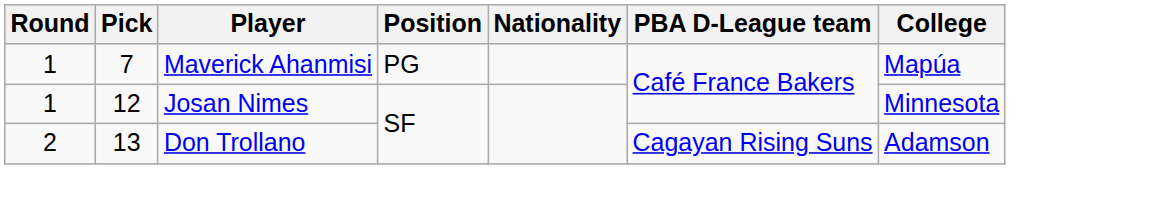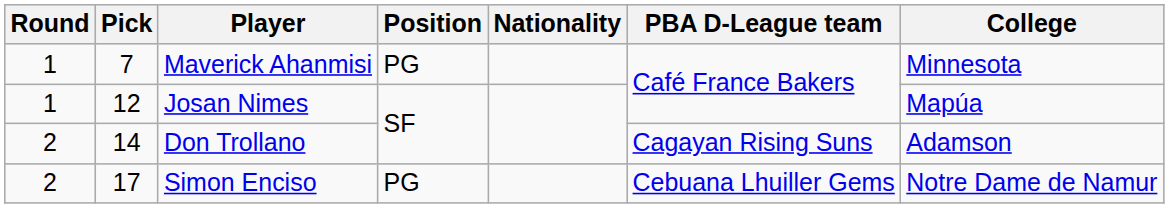(922, 63) Mapúa -> (964, 63) Minnesota
(942, 103) Minnesota -> (944, 103) Mapúa
(127, 143) 13 -> (127, 143) 14
+ row: (240, 182)
